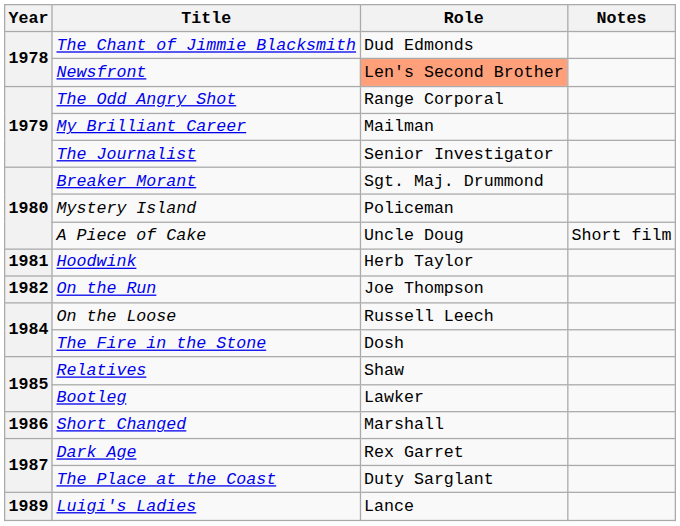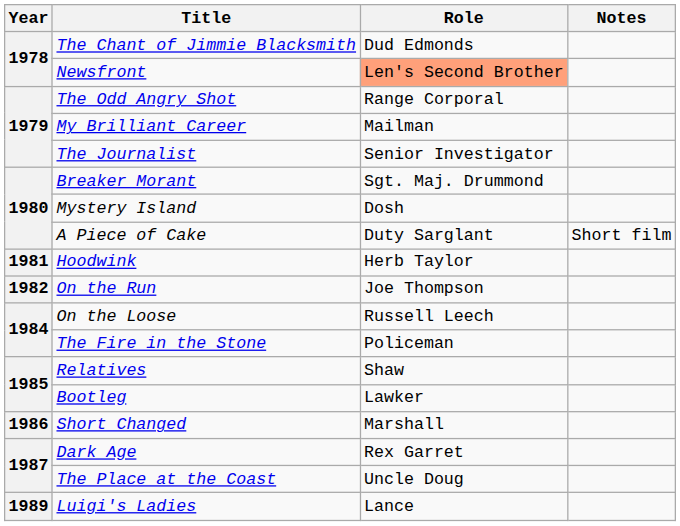(409, 208) Policeman -> (384, 208) Dosh
(414, 235) Uncle Doug -> (429, 235) Duty Sarglant
(384, 344) Dosh -> (409, 344) Policeman
(429, 479) Duty Sarglant -> (414, 479) Uncle Doug
